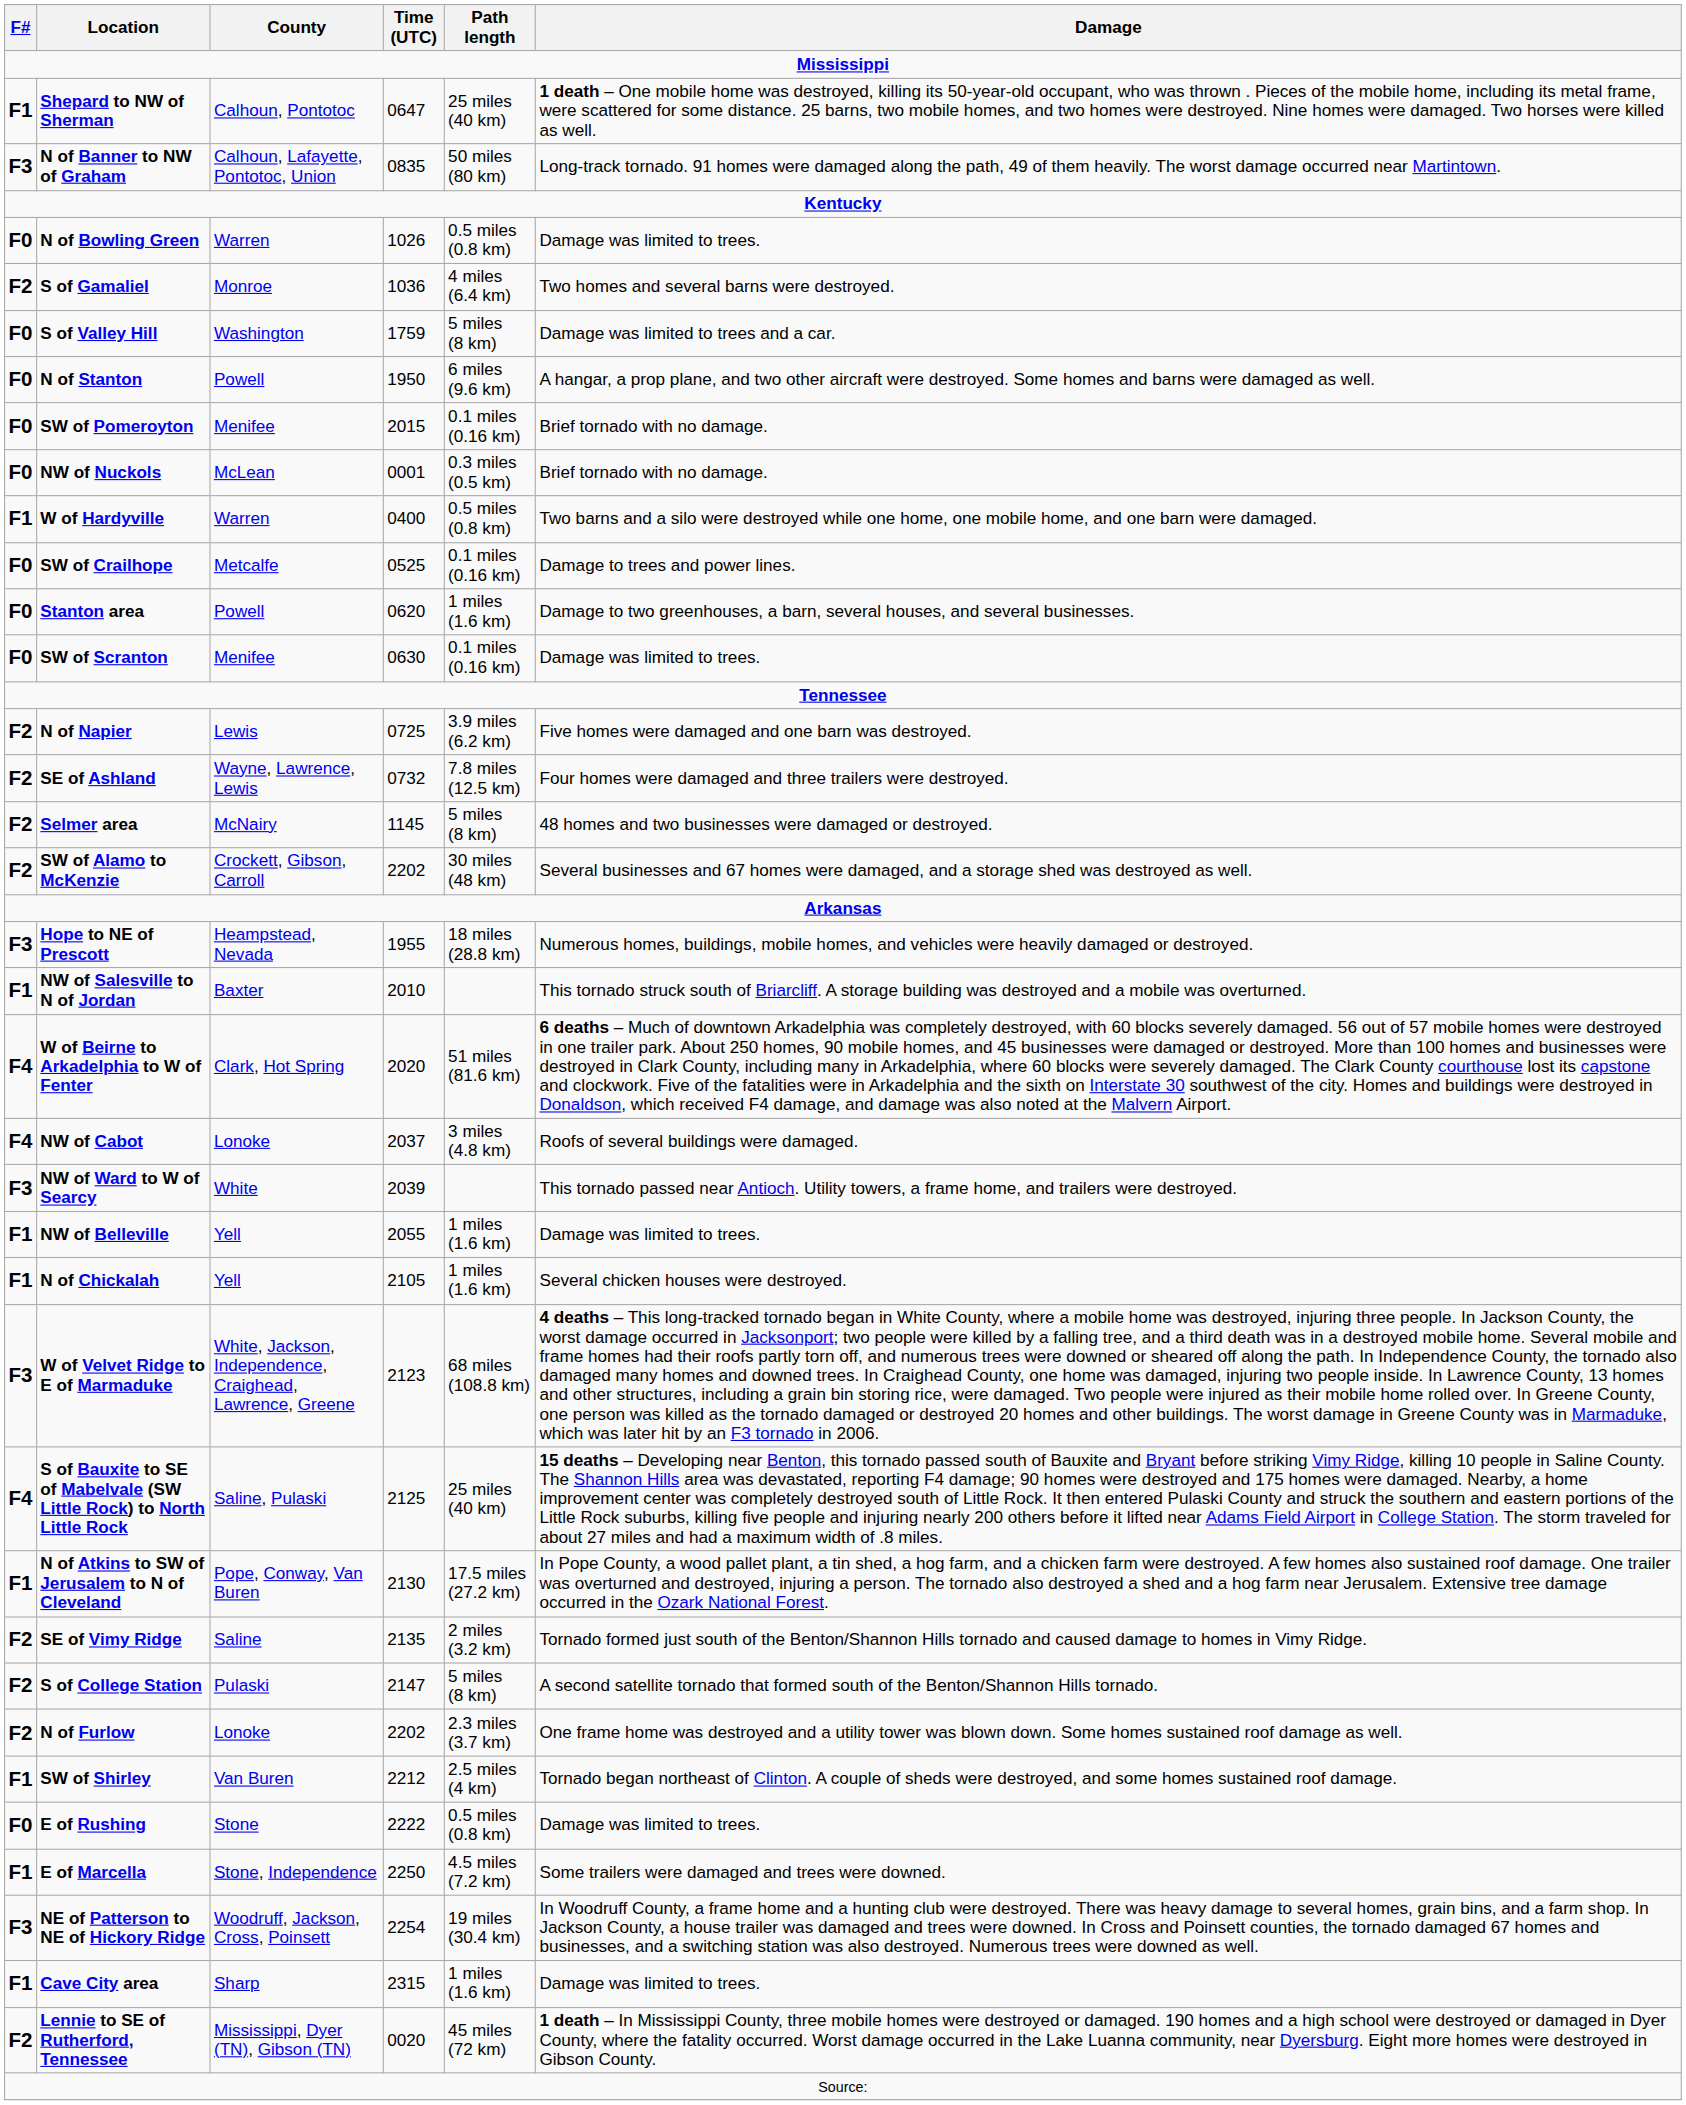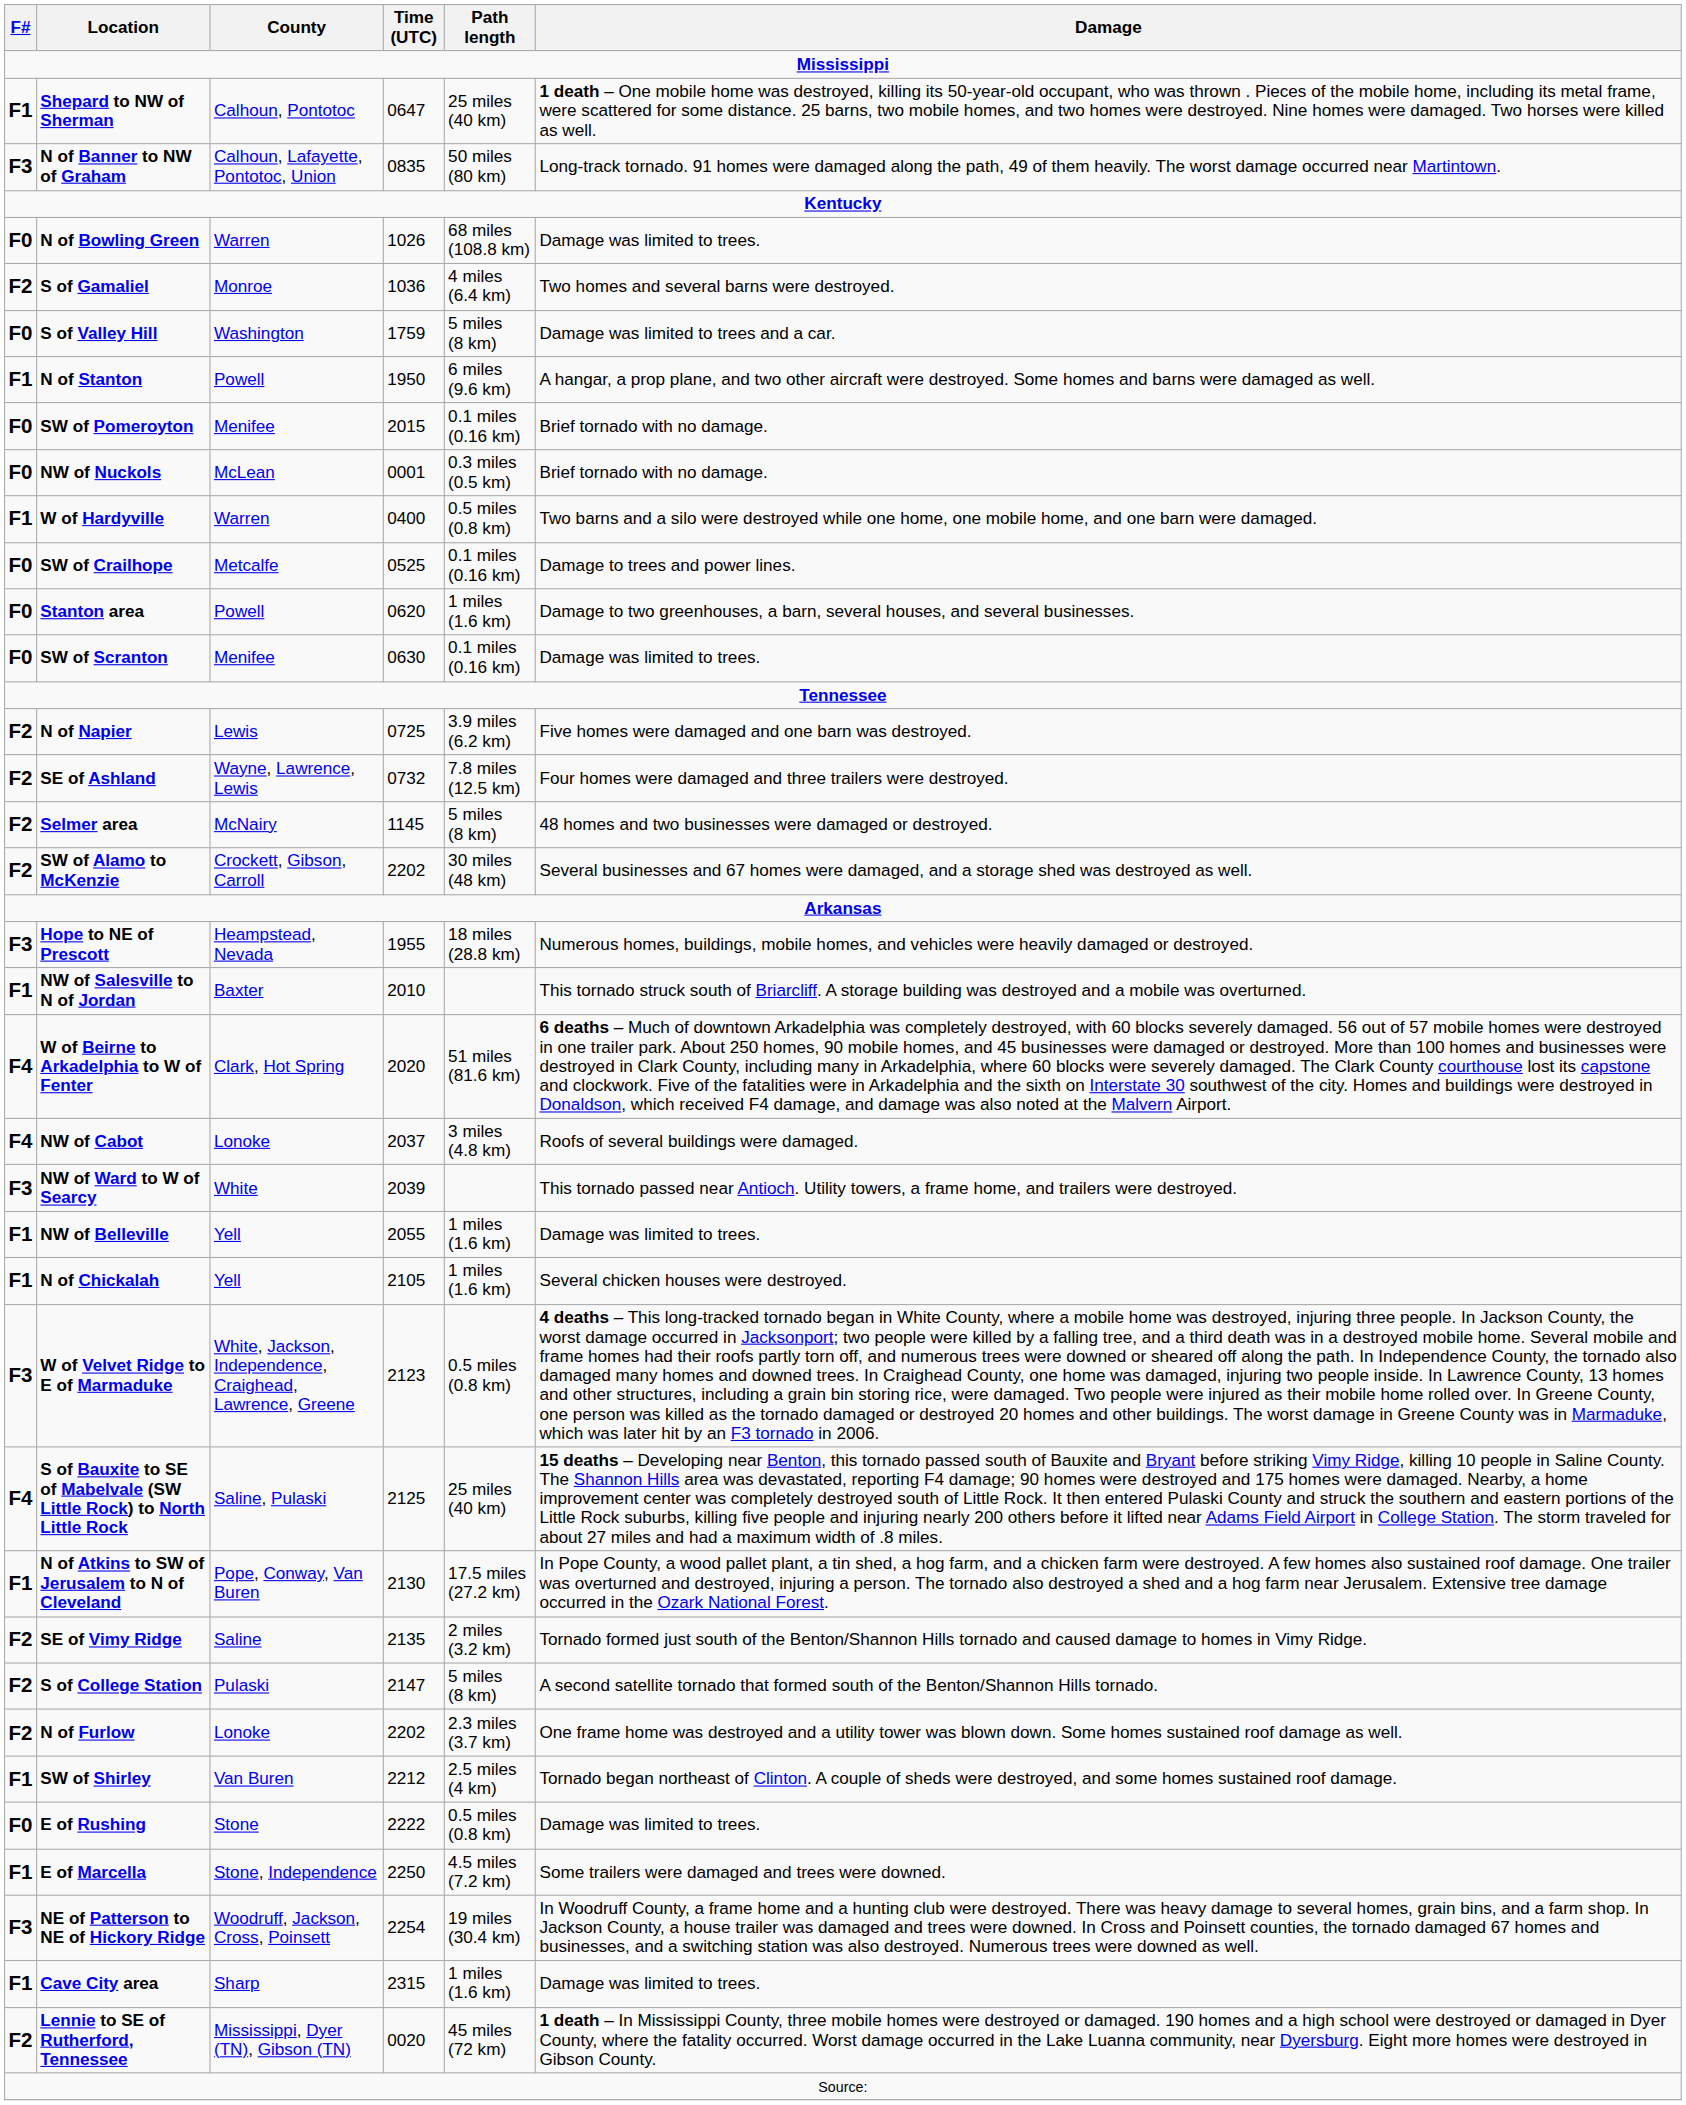(482, 240) 0.5 miles (0.8 km) -> (489, 240) 68 miles (108.8 km)
(20, 379) F0 -> (20, 379) F1
(489, 1375) 68 miles (108.8 km) -> (482, 1375) 0.5 miles (0.8 km)
